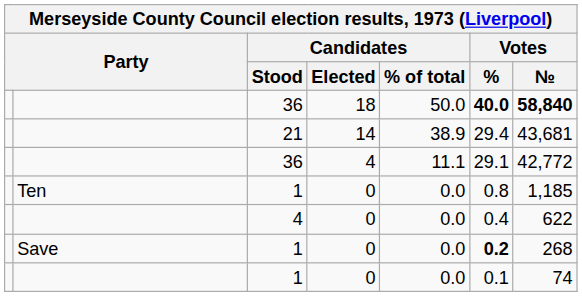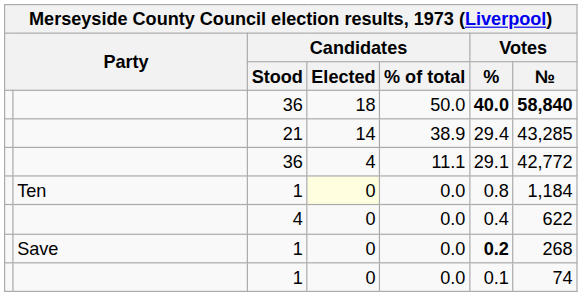(545, 134) 43,681 -> (545, 134) 43,285
(371, 191) no background -> (371, 191) lightyellow background
(550, 191) 1,185 -> (550, 191) 1,184
